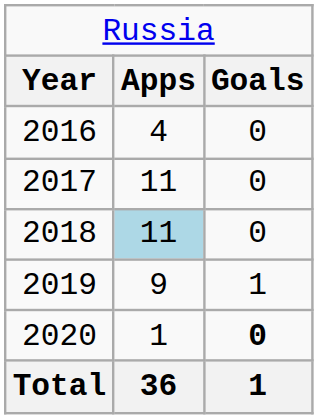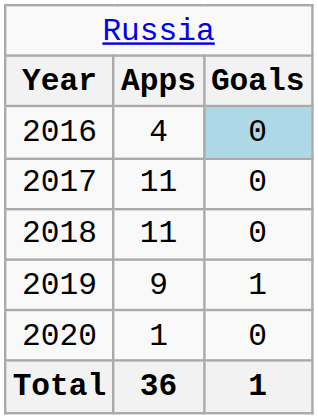(258, 132) no background -> (258, 132) lightblue background
(159, 234) lightblue background -> (159, 234) no background
(258, 336) bold -> (258, 336) normal
